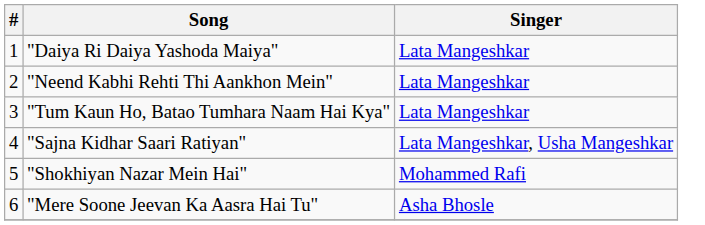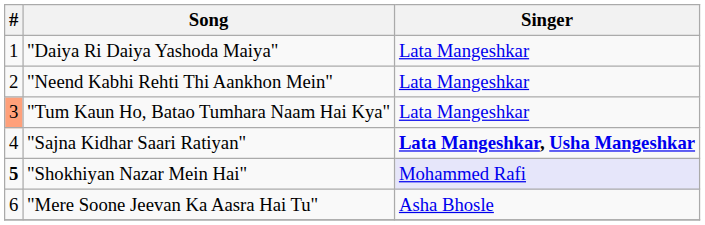(14, 112) no background -> (14, 112) lightsalmon background
(536, 143) normal -> (547, 143) bold
(14, 174) normal -> (14, 174) bold
(462, 174) no background -> (462, 174) lavender background
